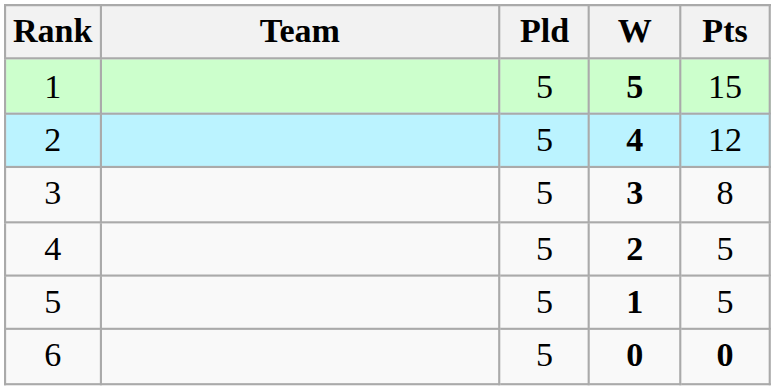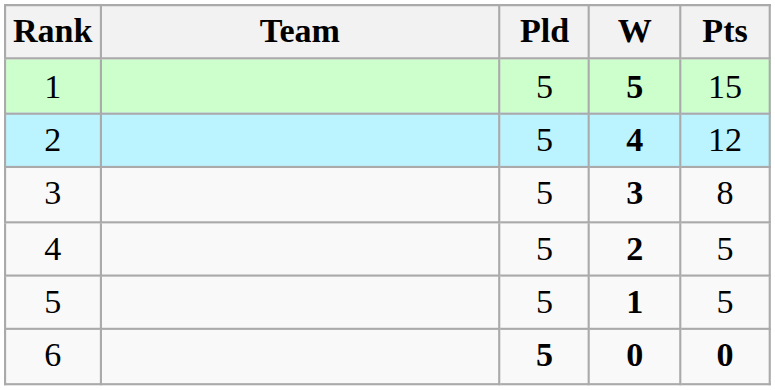(545, 355) normal -> (545, 355) bold
